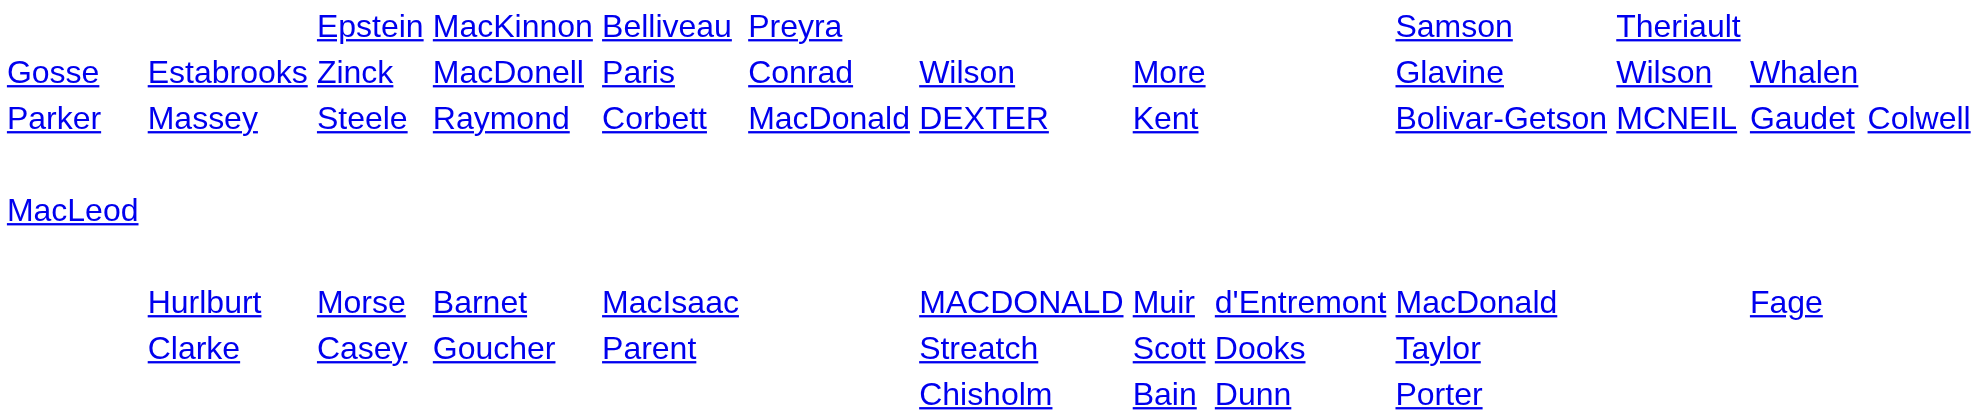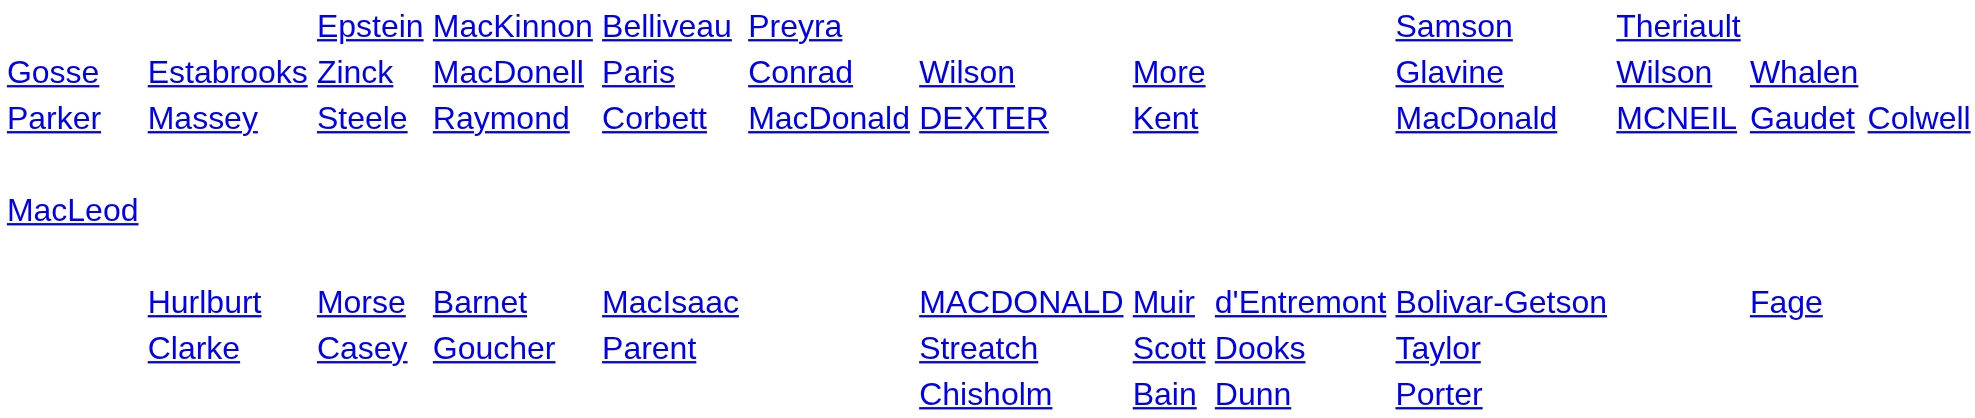(1501, 117) Bolivar-Getson -> (1476, 117) MacDonald
(1476, 301) MacDonald -> (1501, 301) Bolivar-Getson
